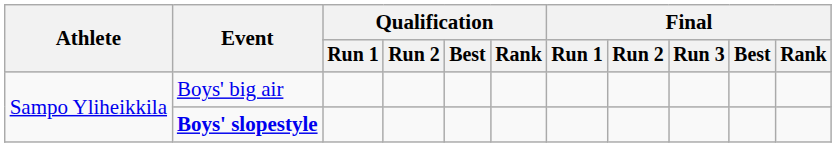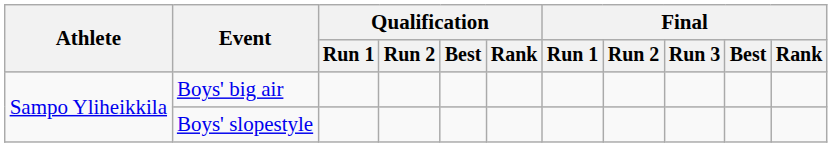(247, 124) bold -> (245, 124) normal
